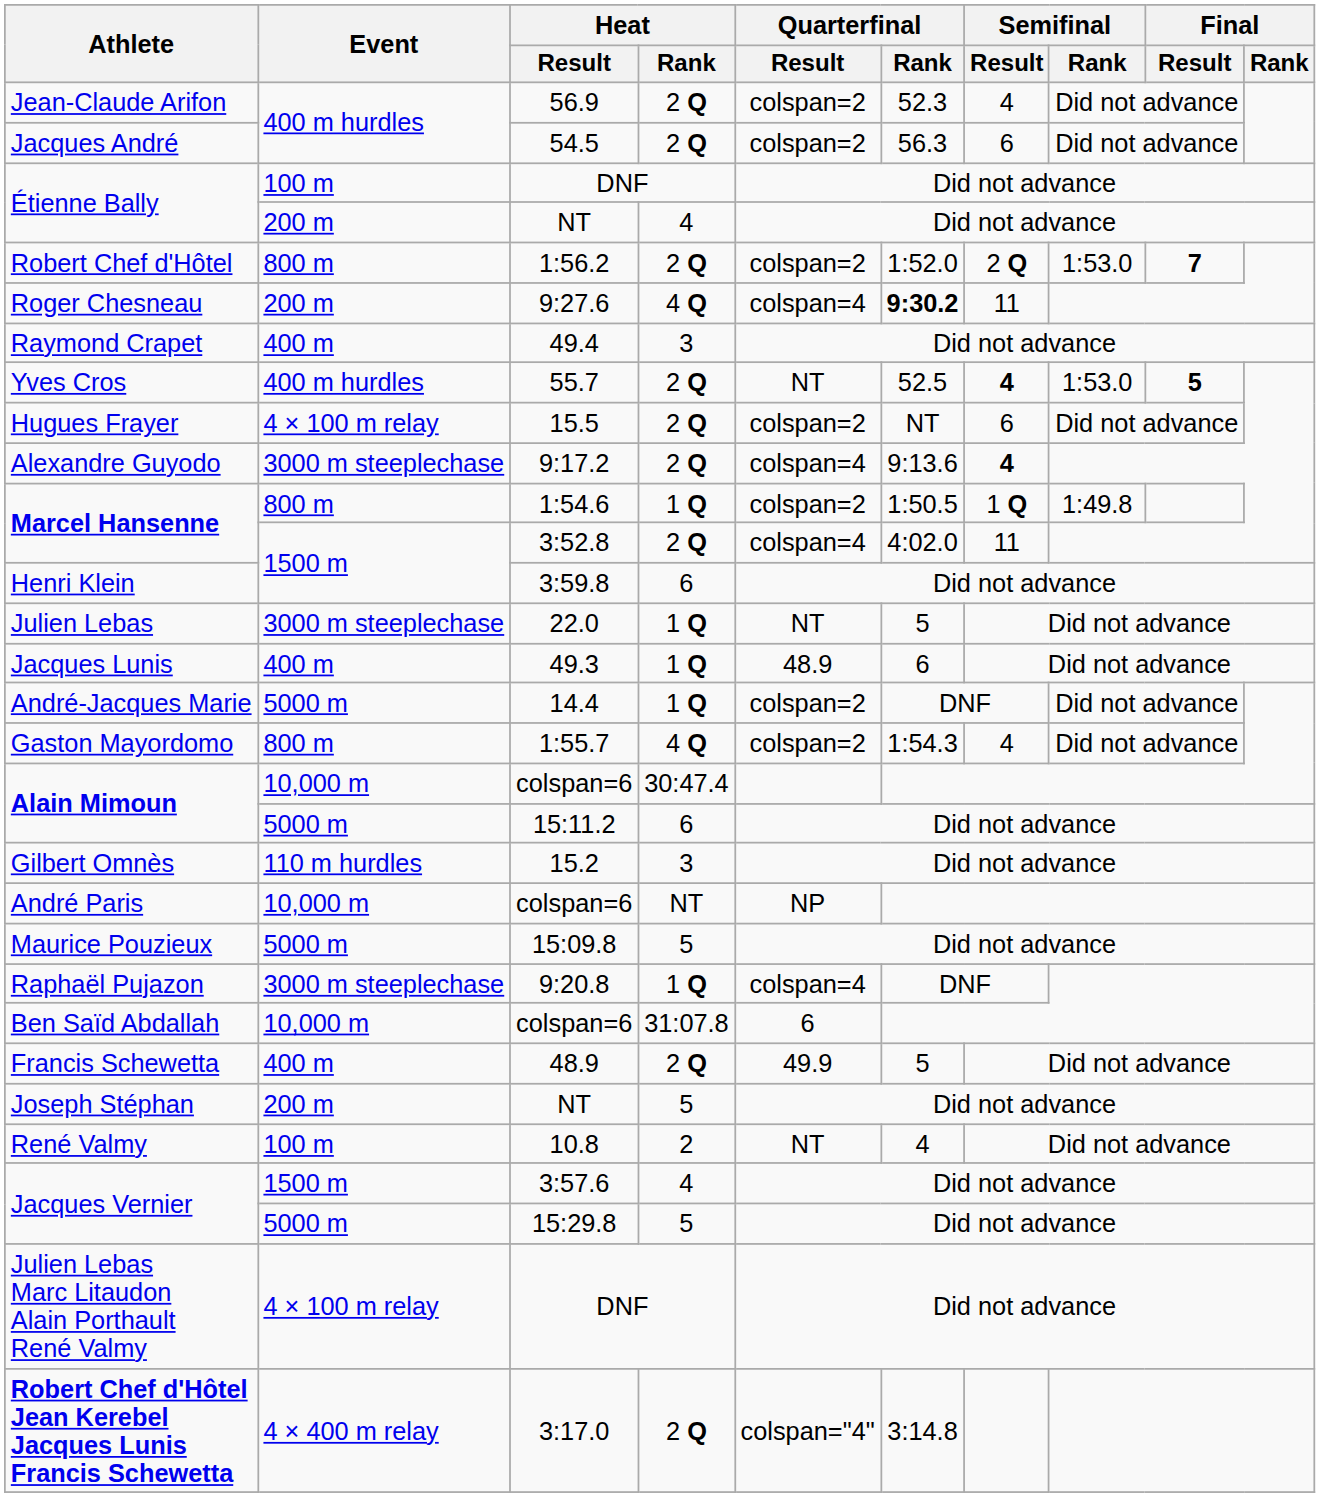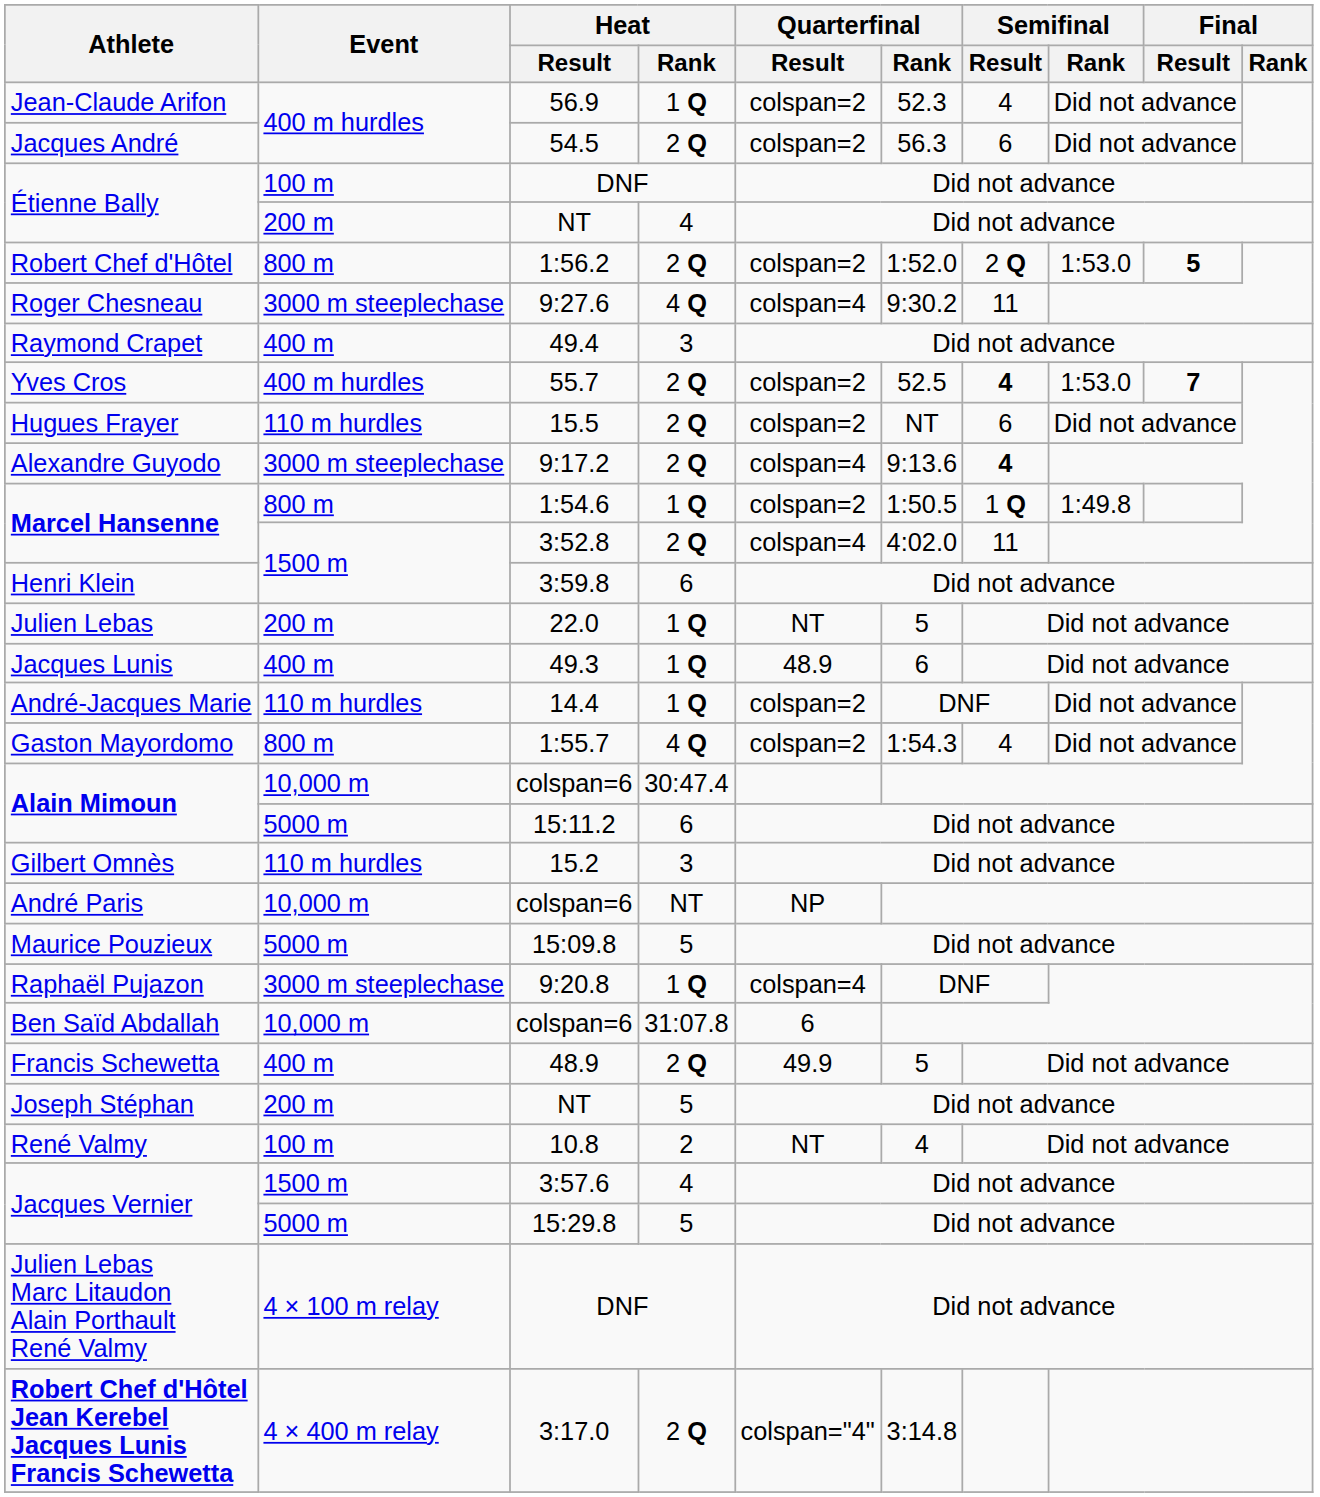(686, 103) 2 Q -> (686, 103) 1 Q
(1195, 263) 7 -> (1193, 263) 5
(299, 303) 200 m -> (384, 303) 3000 m steeplechase
(923, 303) bold -> (922, 303) normal
(808, 383) NT -> (808, 383) colspan=2
(1195, 383) 5 -> (1193, 383) 7
(351, 423) 4 × 100 m relay -> (343, 423) 110 m hurdles
(384, 624) 3000 m steeplechase -> (299, 624) 200 m
(306, 704) 5000 m -> (343, 704) 110 m hurdles
